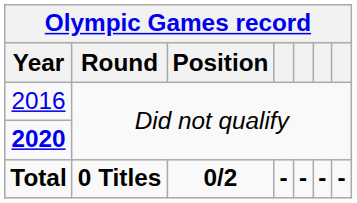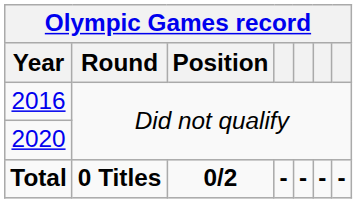(39, 139) bold -> (39, 139) normal
